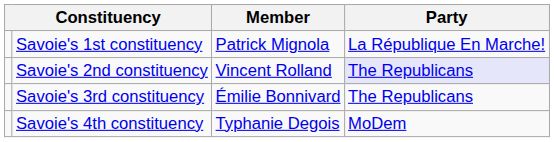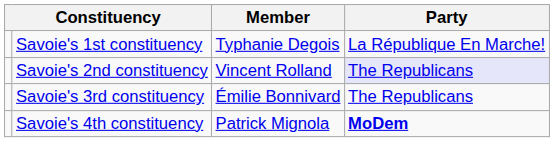(272, 44) Patrick Mignola -> (278, 44) Typhanie Degois
(278, 123) Typhanie Degois -> (272, 123) Patrick Mignola
(377, 123) normal -> (378, 123) bold
